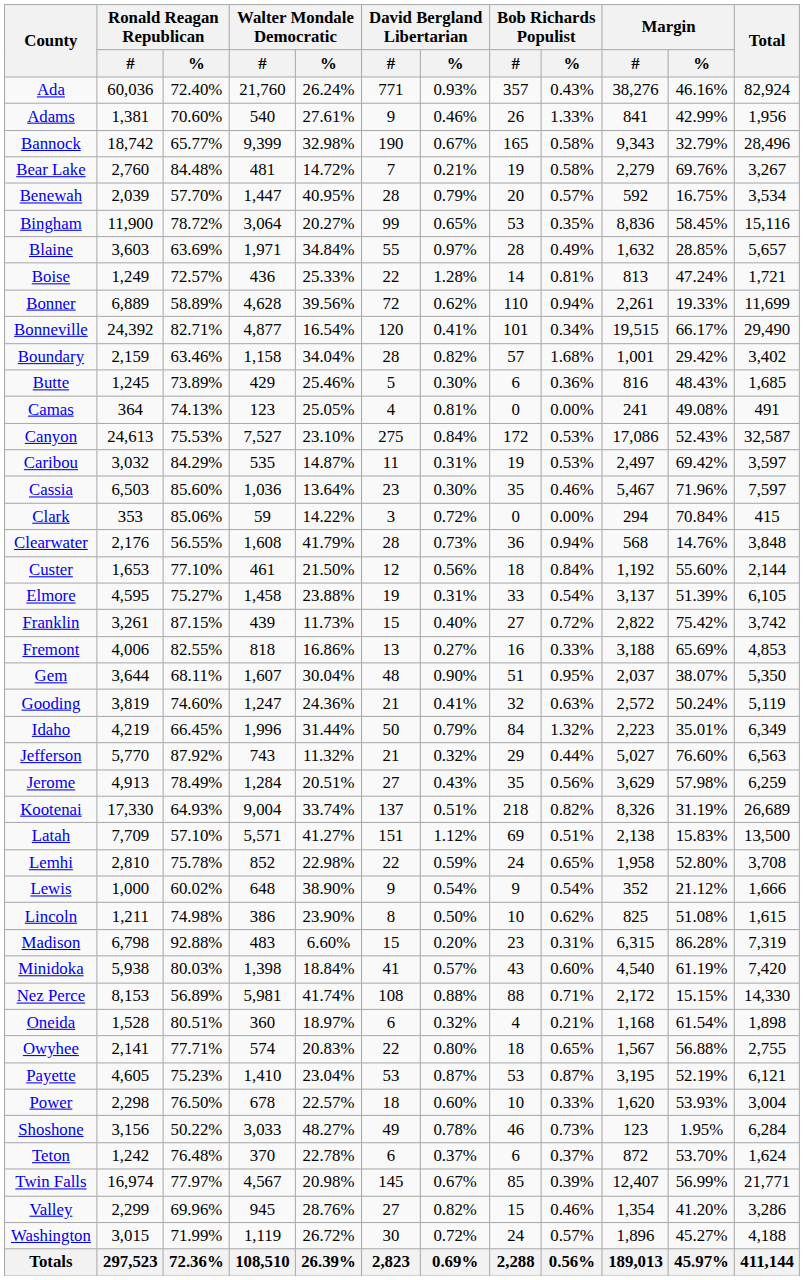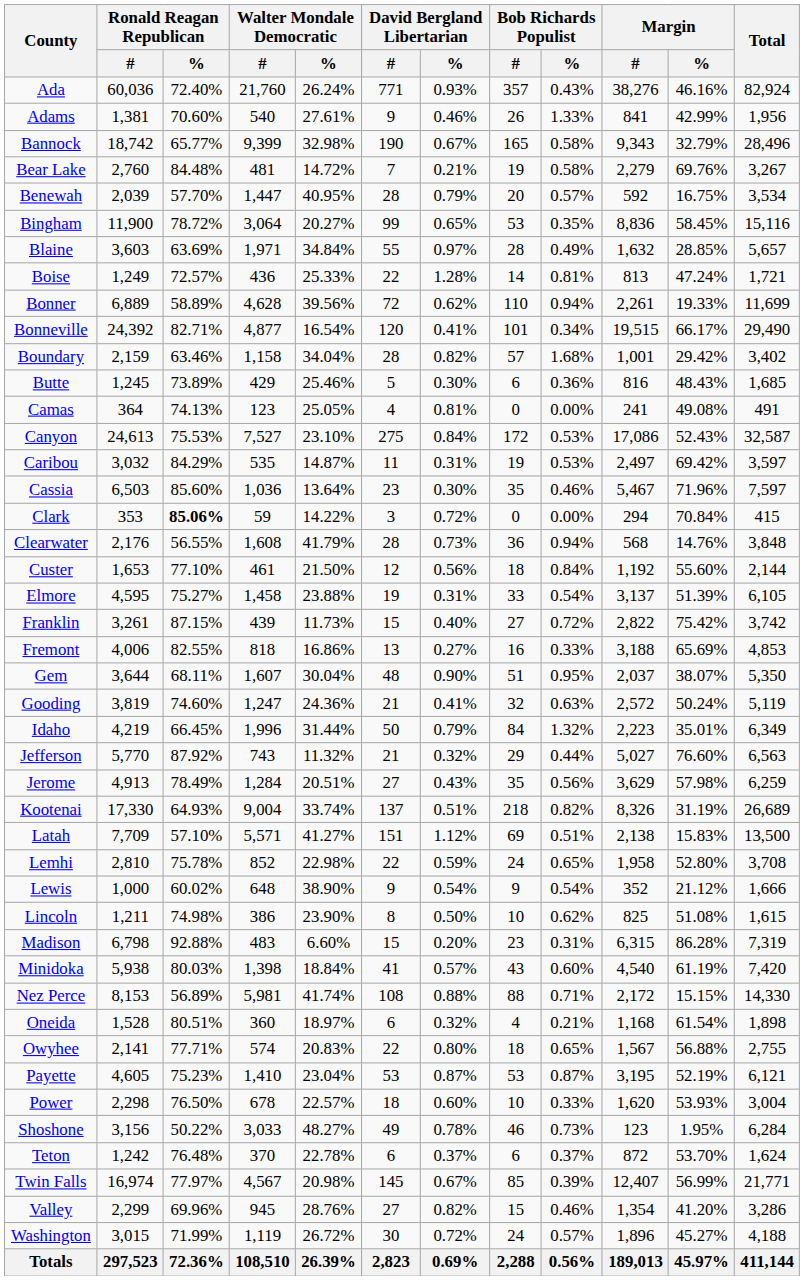(196, 516) normal -> (196, 516) bold
